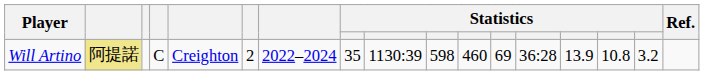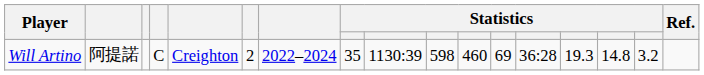(113, 54) khaki background -> (113, 54) no background
(579, 54) 13.9 -> (579, 54) 19.3
(616, 54) 10.8 -> (616, 54) 14.8
